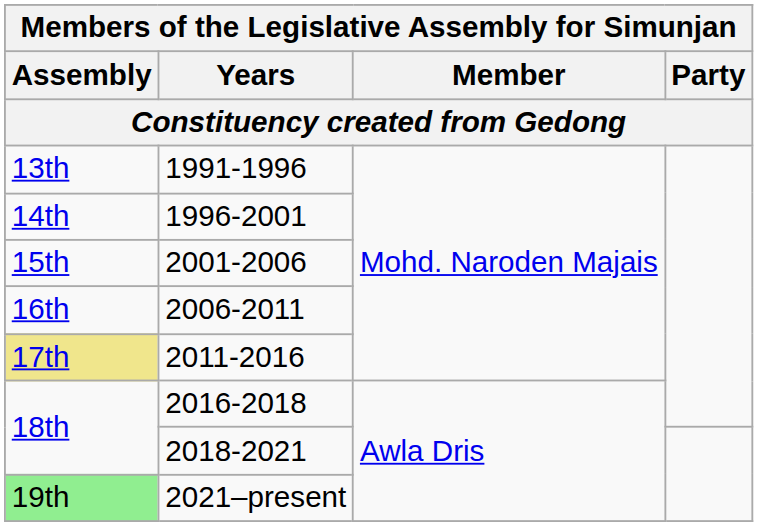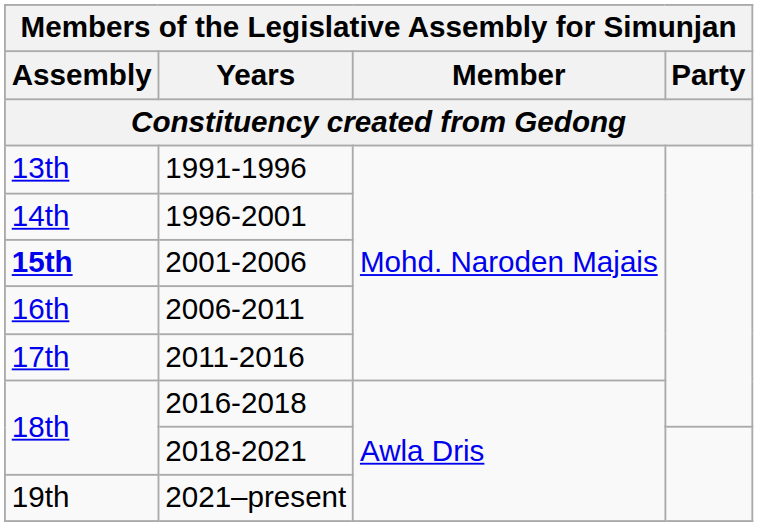(41, 262) normal -> (42, 262) bold
(41, 356) khaki background -> (41, 356) no background
(41, 497) lightgreen background -> (41, 497) no background
